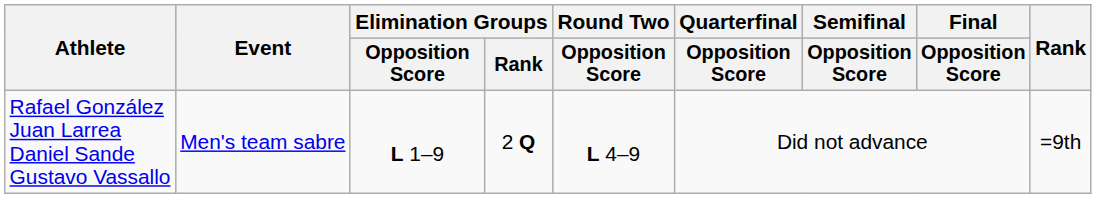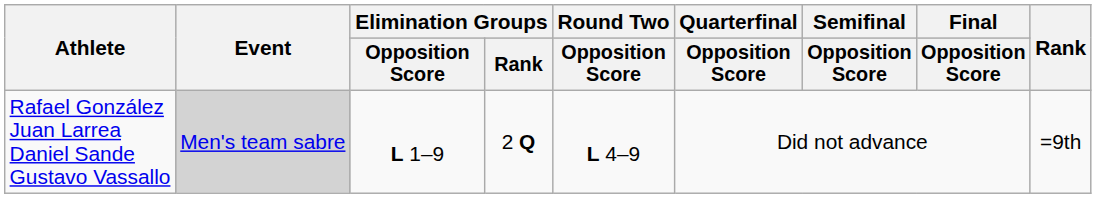(263, 142) no background -> (263, 142) lightgrey background
